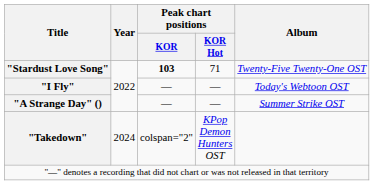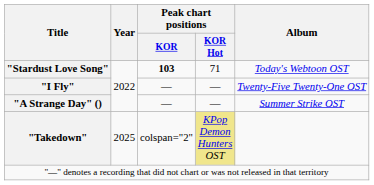(302, 69) Twenty-Five Twenty-One OST -> (302, 69) Today's Webtoon OST
(302, 86) Today's Webtoon OST -> (302, 86) Twenty-Five Twenty-One OST
(124, 138) 2024 -> (124, 138) 2025
(215, 138) no background -> (215, 138) khaki background
